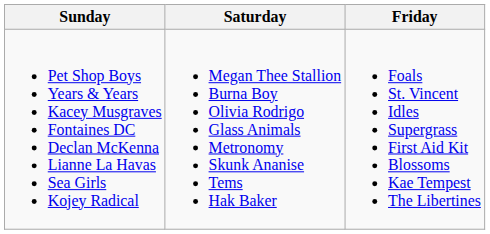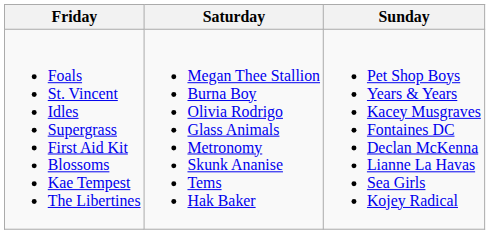columns swapped: (415, 17) <-> (85, 17)
